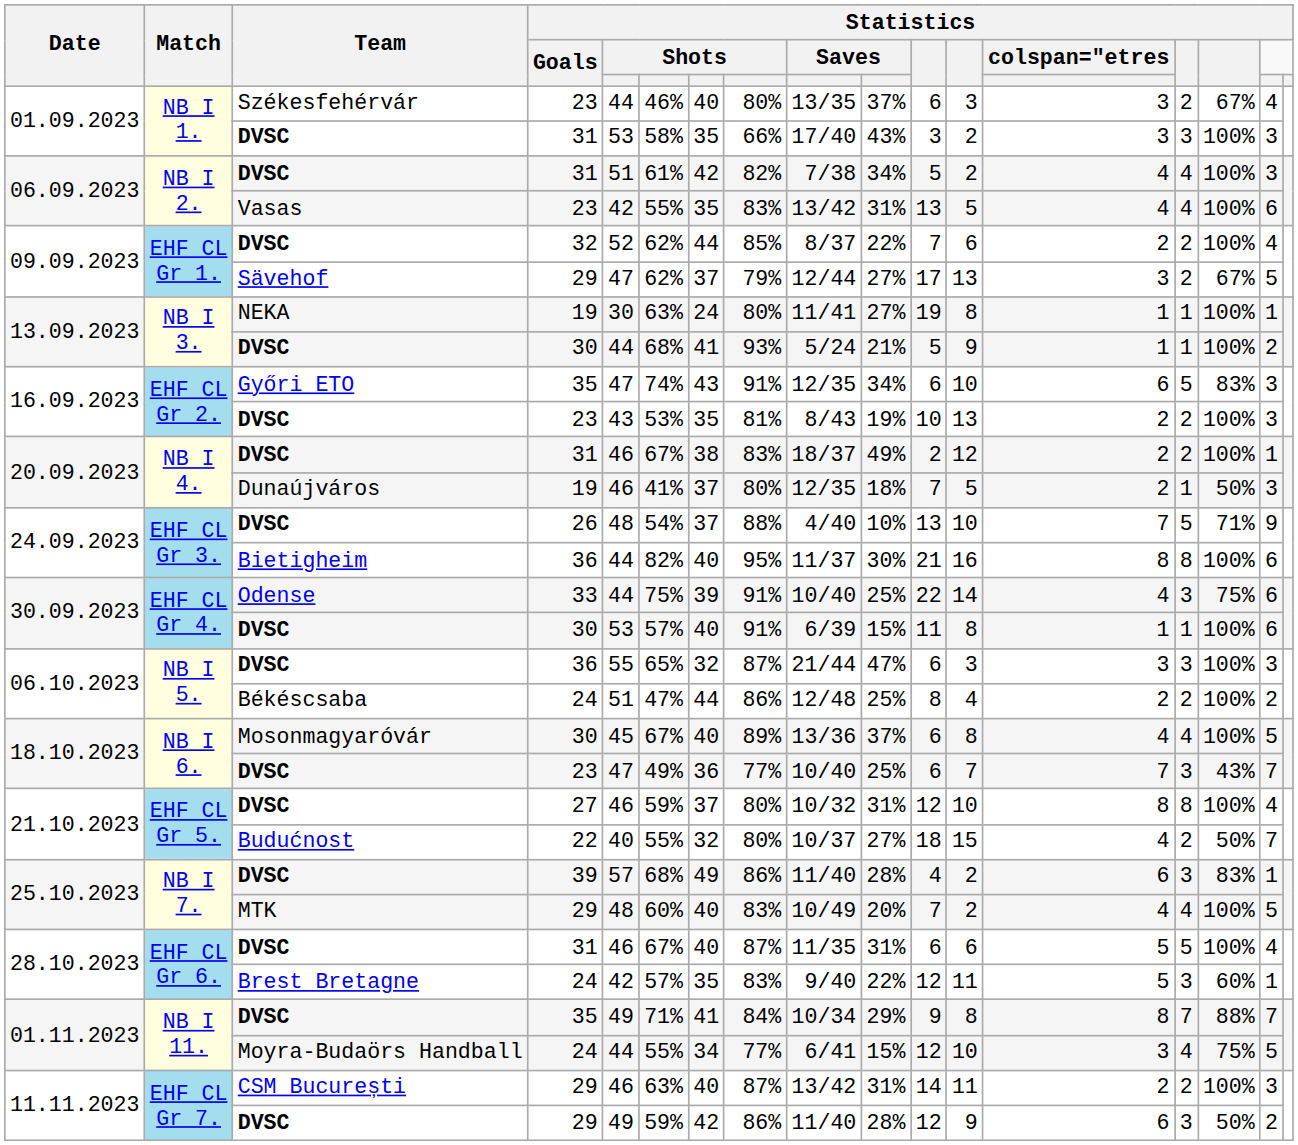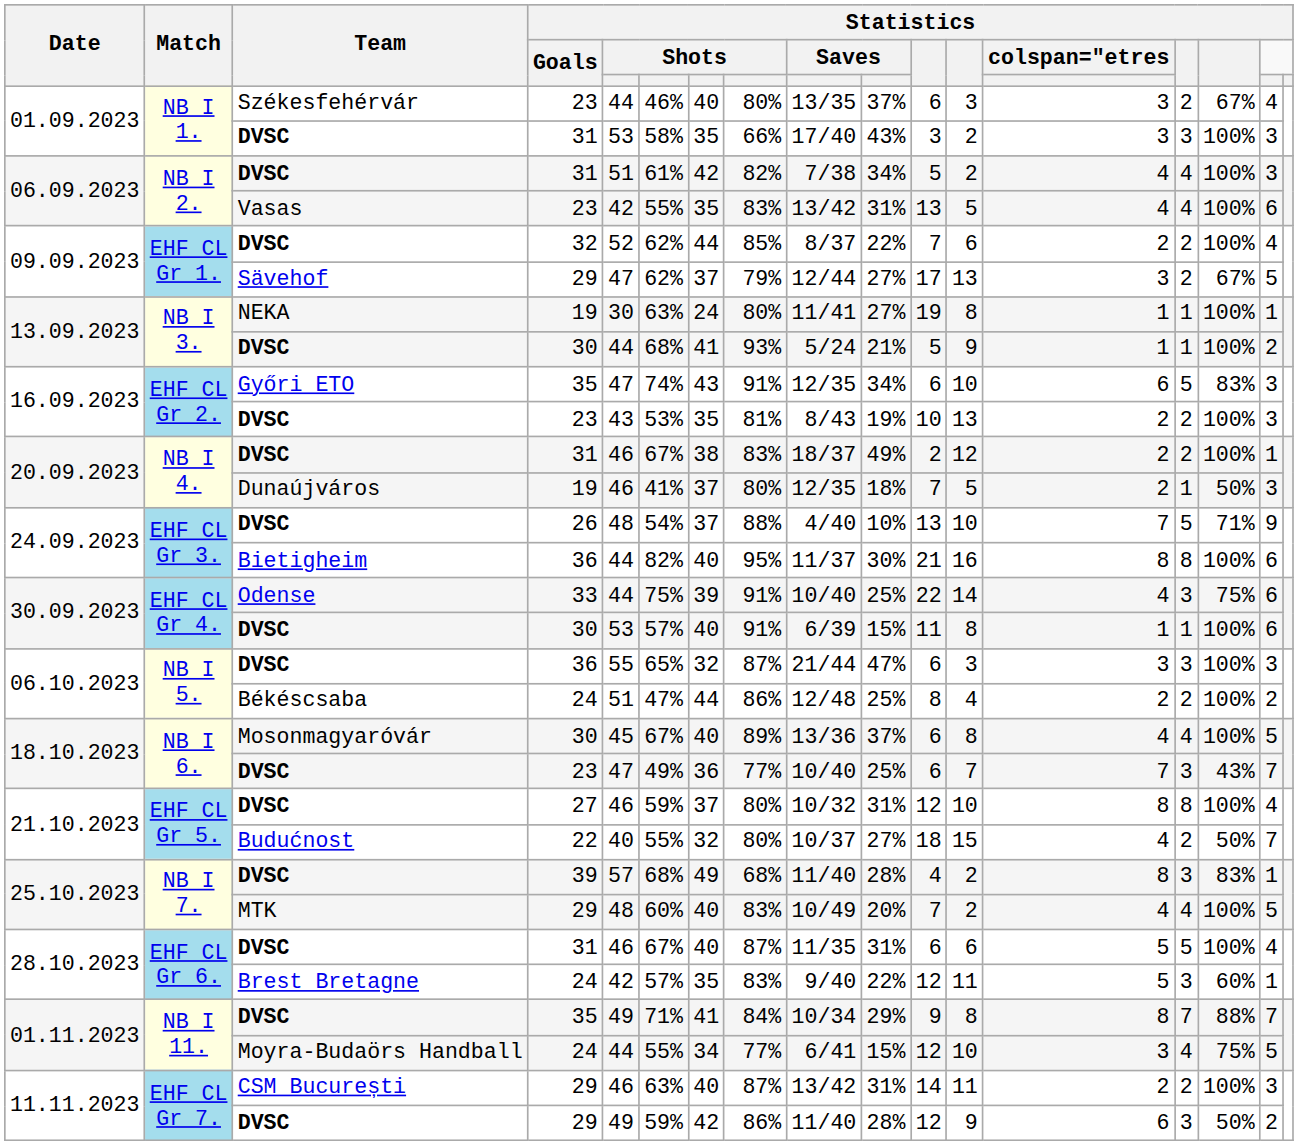(762, 877) 86% -> (762, 877) 68%
(1163, 877) 6 -> (1163, 877) 8
